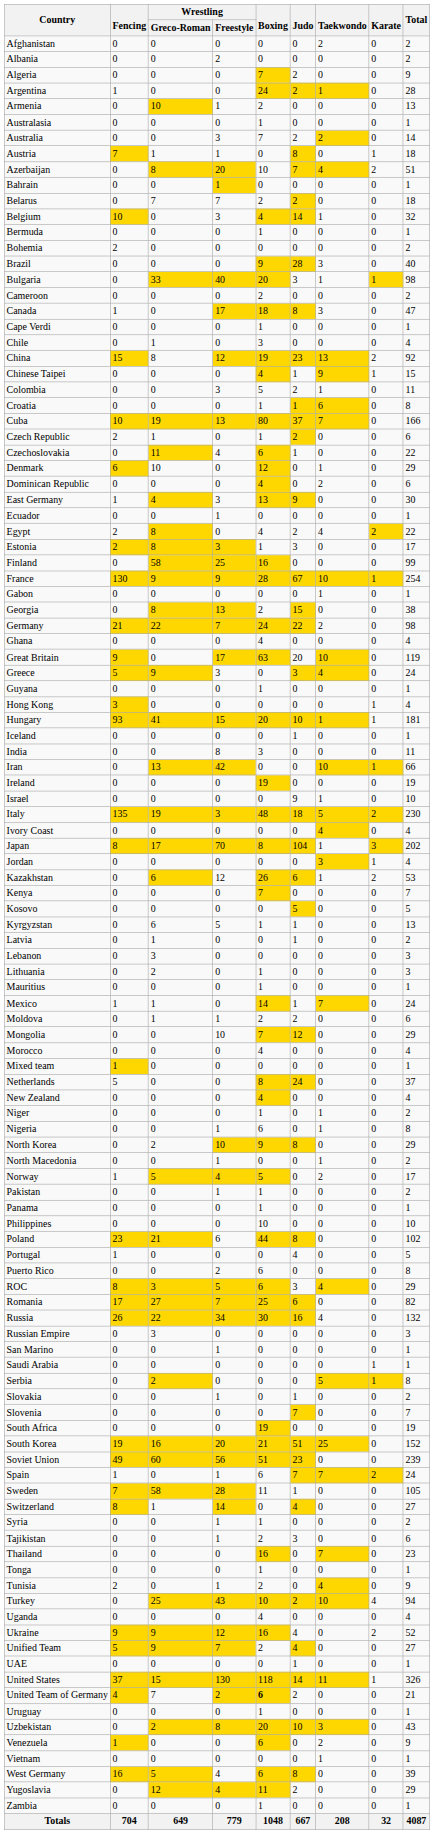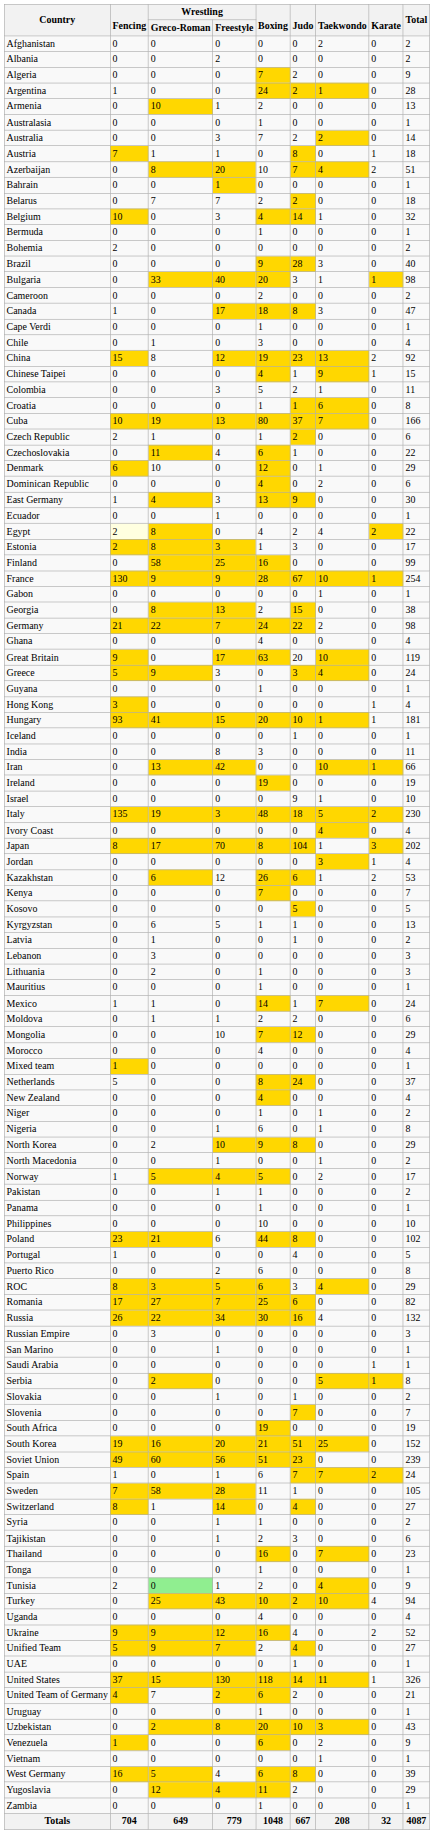(115, 531) no background -> (115, 531) lightyellow background
(153, 1585) no background -> (153, 1585) lightgreen background
(261, 1695) bold -> (261, 1695) normal
